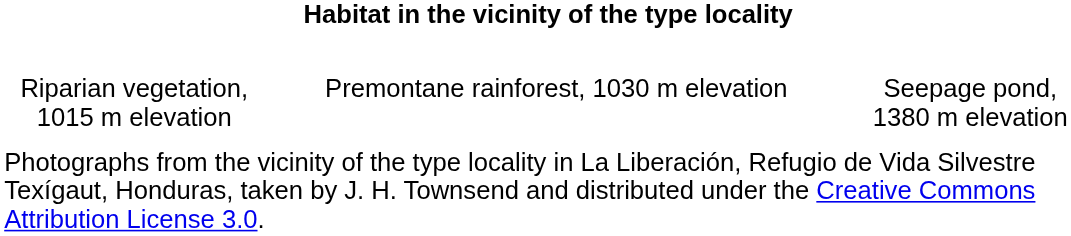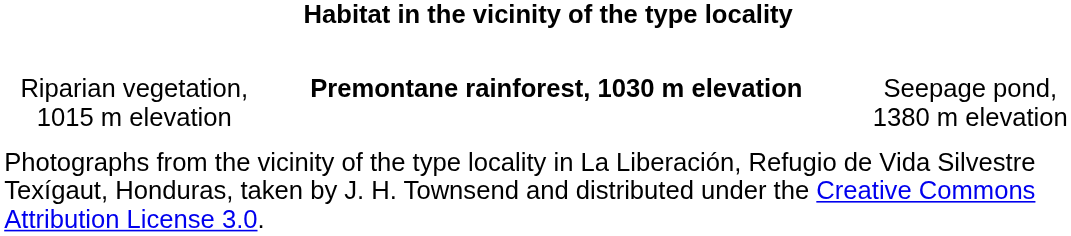(556, 88) normal -> (556, 88) bold
